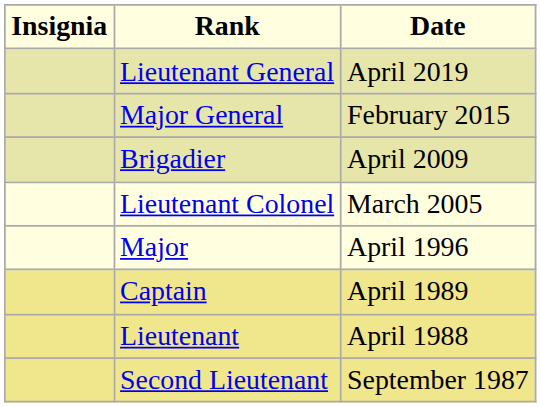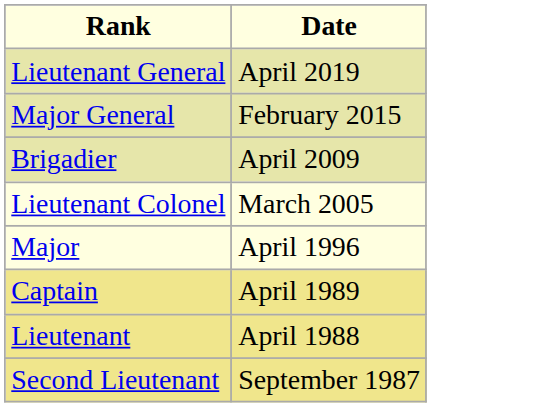- column: (59, 26)
